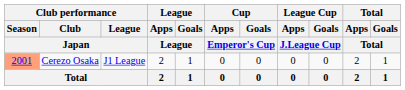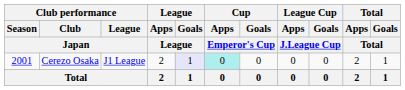(22, 61) lightsalmon background -> (22, 61) no background
(190, 61) no background -> (190, 61) lavender background
(222, 61) no background -> (222, 61) paleturquoise background
